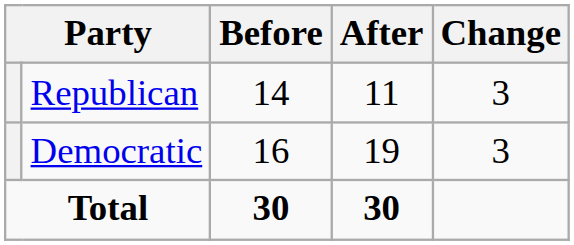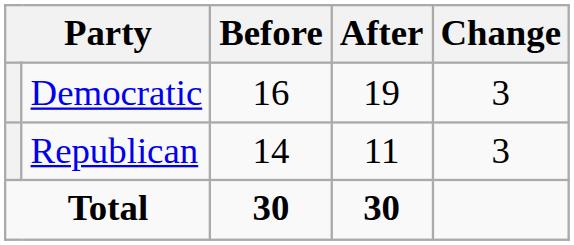rows swapped: (116, 150) <-> (114, 92)
